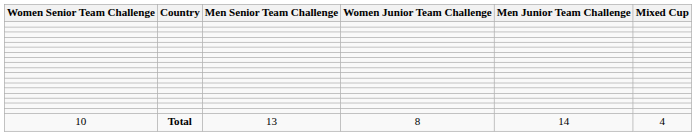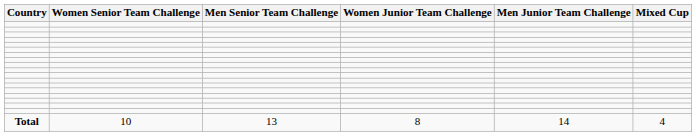columns swapped: (180, 13) <-> (81, 13)
